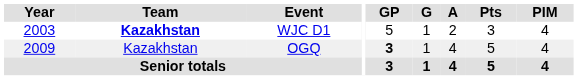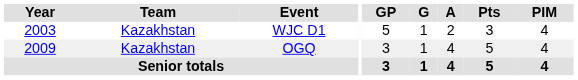(160, 30) bold -> (158, 30) normal
(389, 48) bold -> (386, 48) normal
